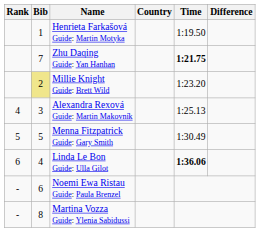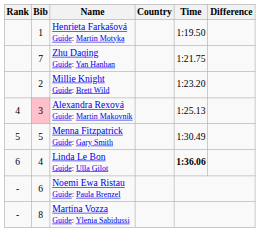(191, 58) bold -> (191, 58) normal
(41, 84) khaki background -> (41, 84) no background
(41, 110) no background -> (41, 110) pink background
